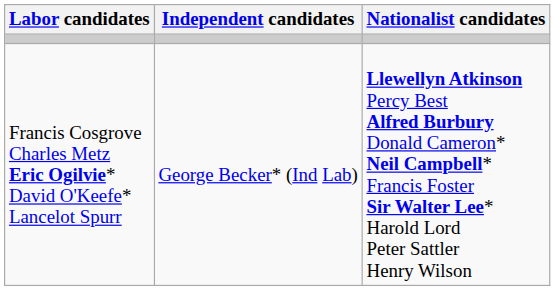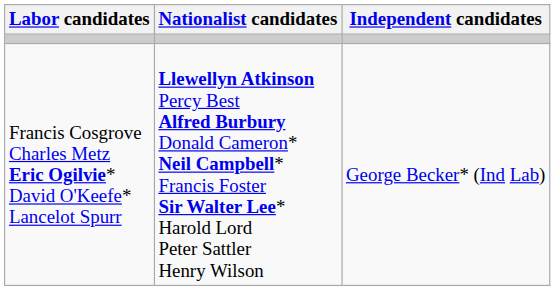columns swapped: (456, 19) <-> (258, 19)
